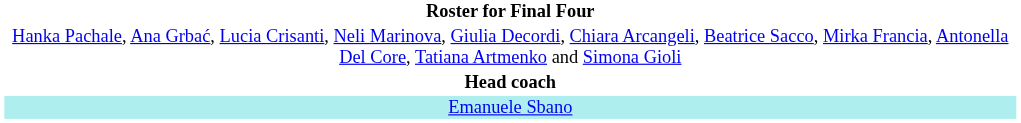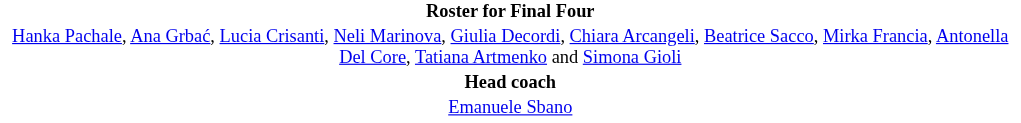(510, 107) paleturquoise background -> (510, 107) no background
